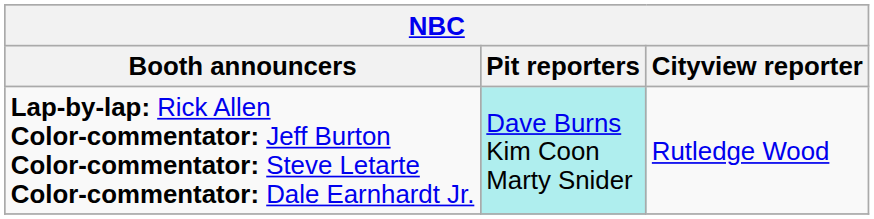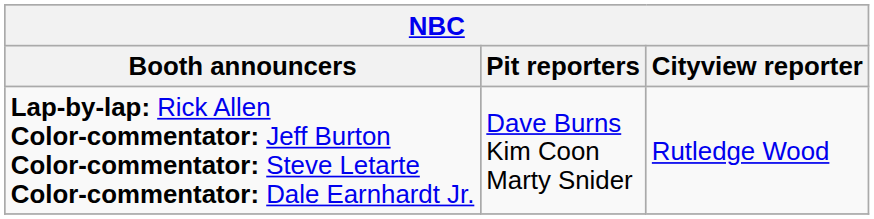(560, 151) paleturquoise background -> (560, 151) no background
